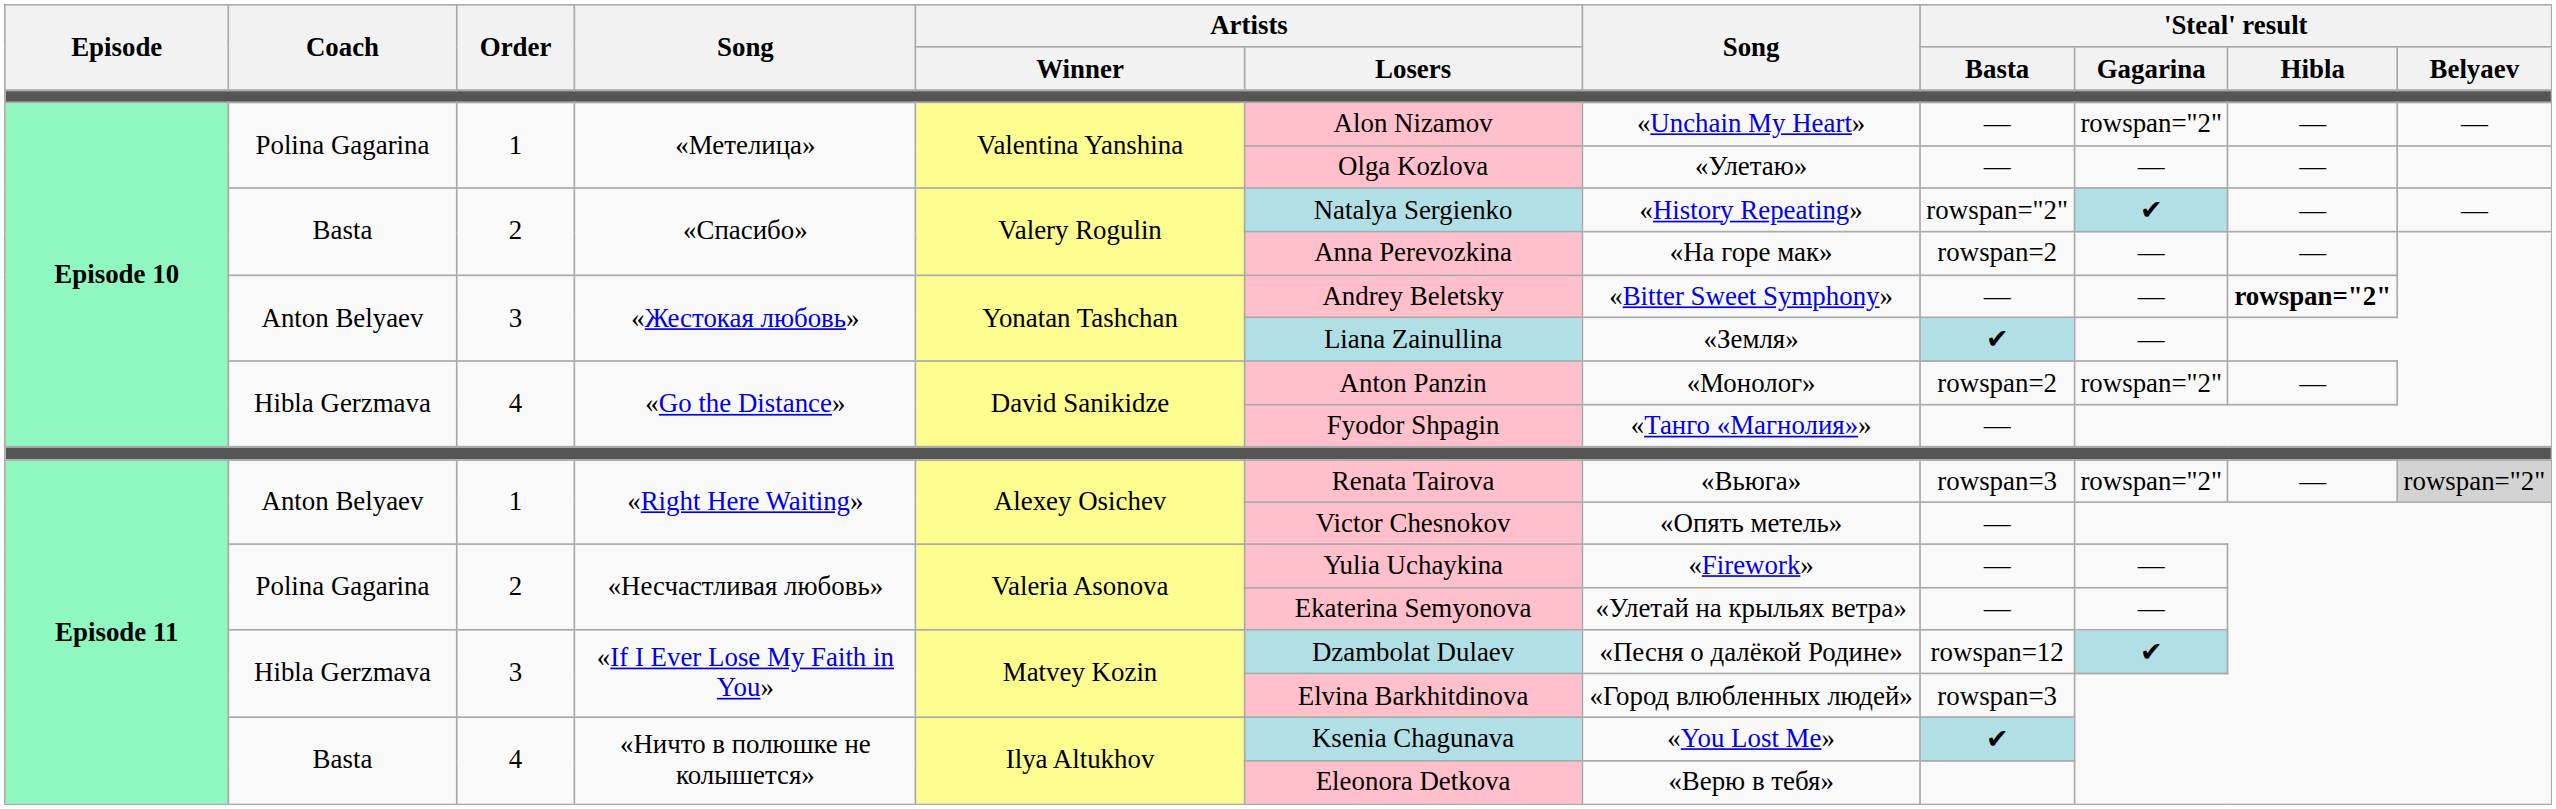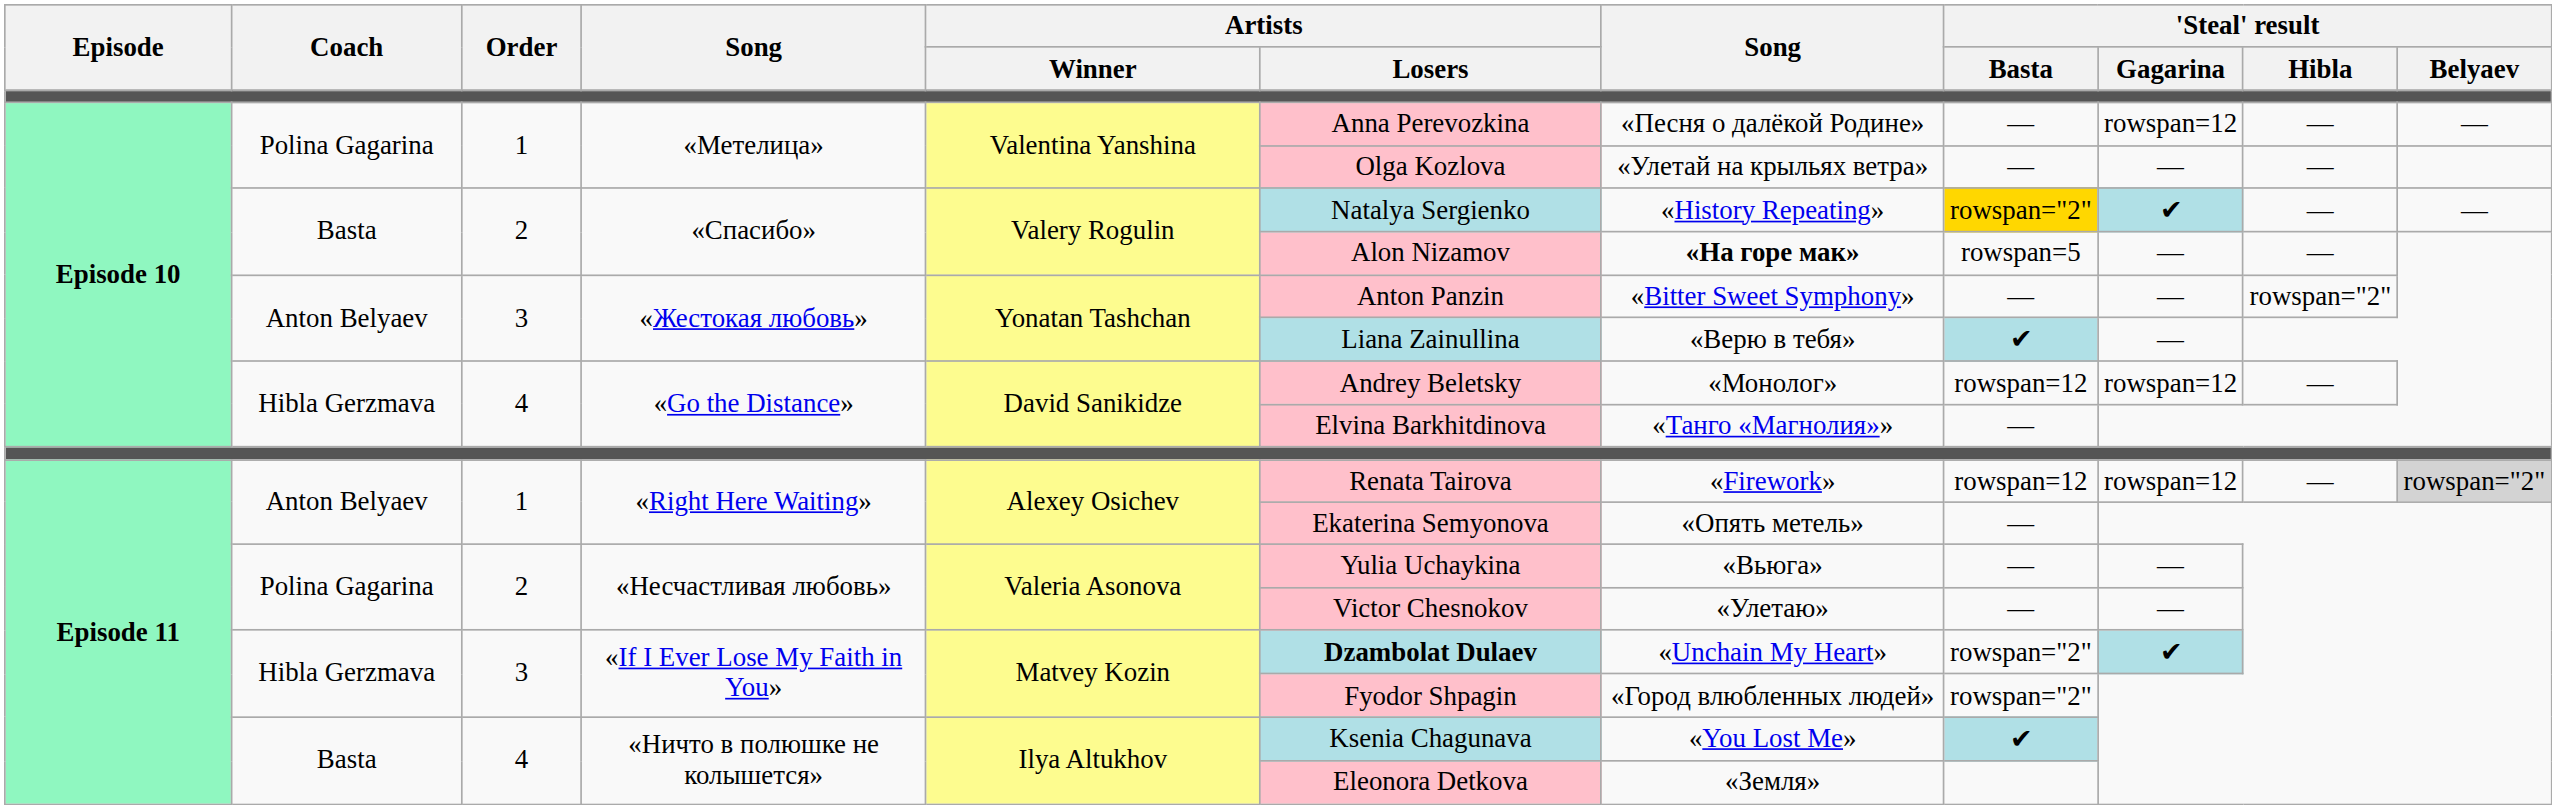(1413, 123) Alon Nizamov -> (1430, 123) Anna Perevozkina
(1751, 123) «Unchain My Heart» -> (1773, 123) «Песня о далёкой Родине»
(2151, 123) rowspan="2" -> (2171, 123) rowspan=12
(1751, 166) «Улетаю» -> (1773, 166) «Улетай на крыльях ветра»
(1997, 209) no background -> (2021, 209) gold background
(1413, 253) Anna Perevozkina -> (1430, 253) Alon Nizamov
(1751, 253) normal -> (1773, 253) bold
(1997, 253) rowspan=2 -> (2021, 253) rowspan=5
(1413, 295) Andrey Beletsky -> (1430, 295) Anton Panzin
(2313, 295) bold -> (2320, 295) normal
(1751, 339) «Земля» -> (1773, 339) «Верю в тебя»
(1413, 382) Anton Panzin -> (1430, 382) Andrey Beletsky
(1997, 382) rowspan=2 -> (2021, 382) rowspan=12
(2151, 382) rowspan="2" -> (2171, 382) rowspan=12
(1413, 425) Fyodor Shpagin -> (1430, 425) Elvina Barkhitdinova
(1751, 480) «Вьюга» -> (1773, 480) «Firework»
(1997, 480) rowspan=3 -> (2021, 480) rowspan=12
(2151, 480) rowspan="2" -> (2171, 480) rowspan=12
(1413, 522) Victor Chesnokov -> (1430, 522) Ekaterina Semyonova
(1751, 565) «Firework» -> (1773, 565) «Вьюга»
(1413, 608) Ekaterina Semyonova -> (1430, 608) Victor Chesnokov
(1751, 608) «Улетай на крыльях ветра» -> (1773, 608) «Улетаю»
(1413, 651) normal -> (1430, 651) bold
(1751, 651) «Песня о далёкой Родине» -> (1773, 651) «Unchain My Heart»
(1997, 651) rowspan=12 -> (2021, 651) rowspan="2"
(1413, 695) Elvina Barkhitdinova -> (1430, 695) Fyodor Shpagin
(1997, 695) rowspan=3 -> (2021, 695) rowspan="2"
(1751, 782) «Верю в тебя» -> (1773, 782) «Земля»
